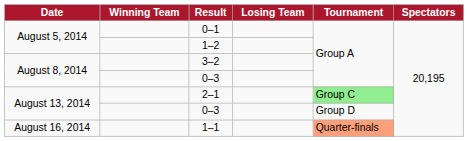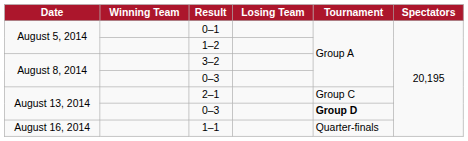(335, 95) lightgreen background -> (335, 95) no background
(335, 111) normal -> (337, 111) bold
(347, 128) lightsalmon background -> (347, 128) no background
